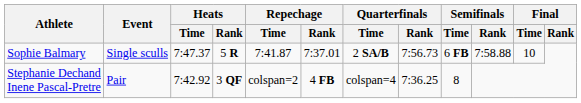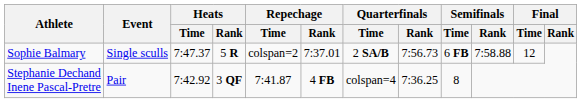(273, 53) 7:41.87 -> (273, 53) colspan=2
(529, 53) 10 -> (529, 53) 12
(273, 80) colspan=2 -> (273, 80) 7:41.87
